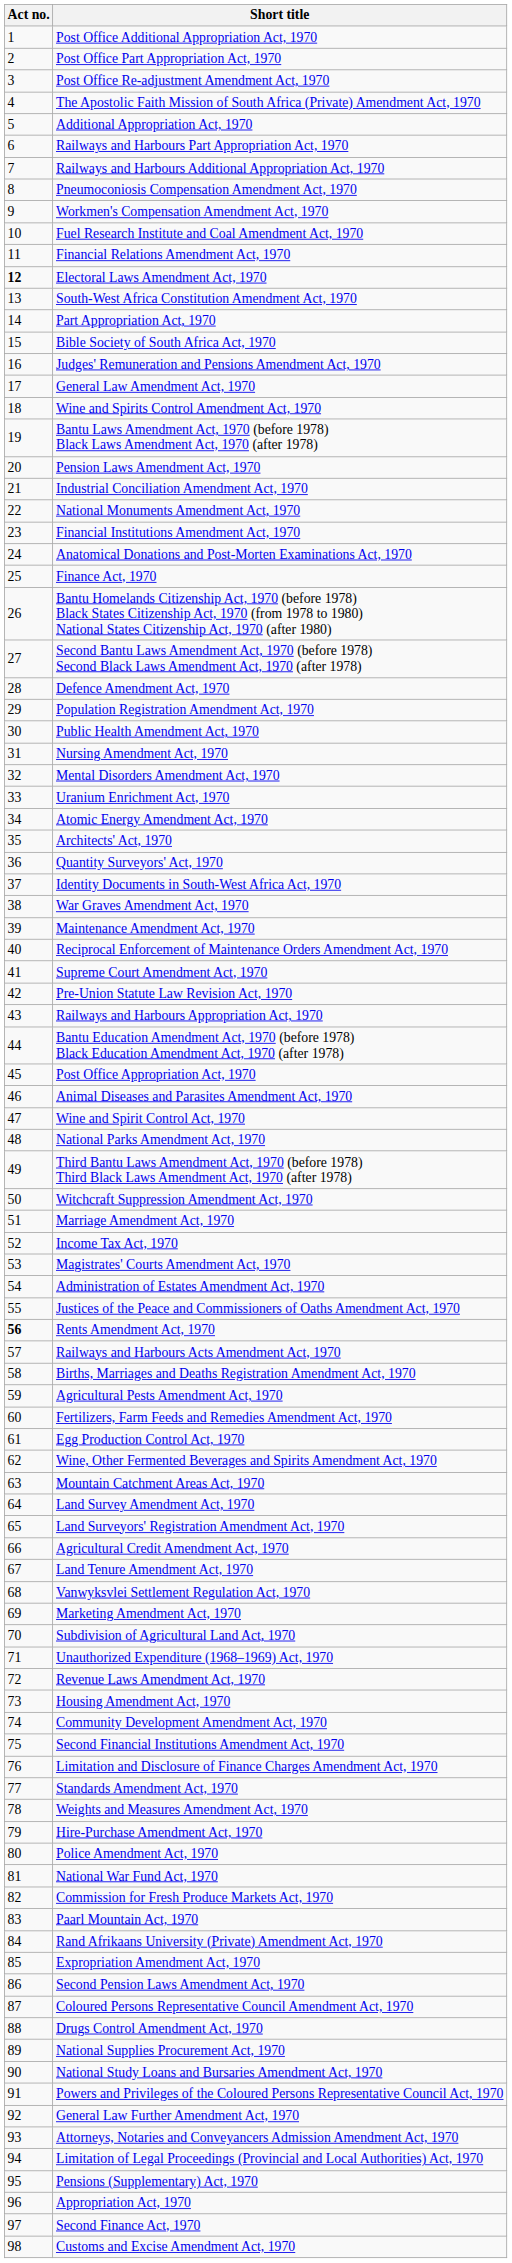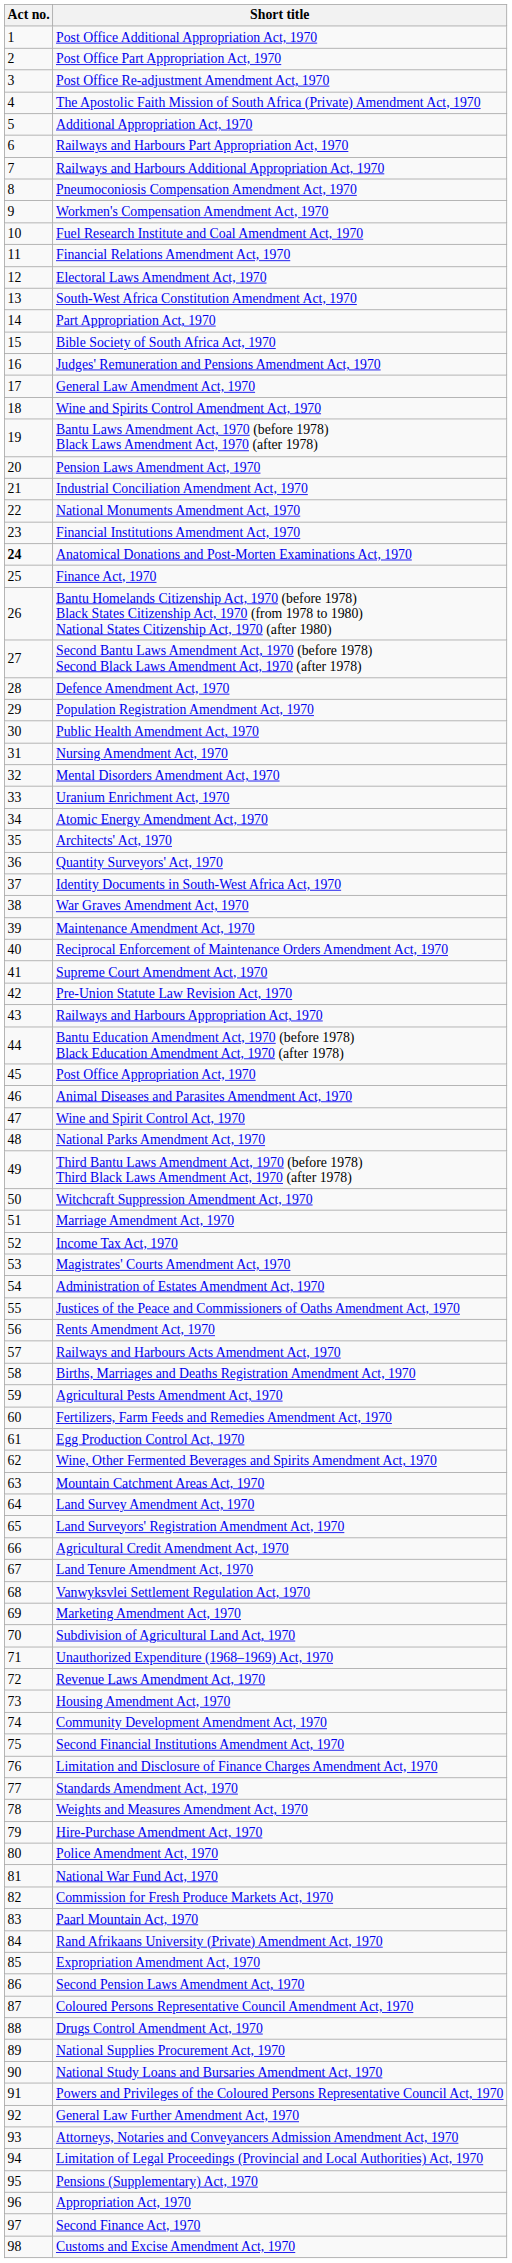(14, 277) bold -> (14, 277) normal
(14, 554) normal -> (14, 554) bold
(14, 1330) bold -> (14, 1330) normal
